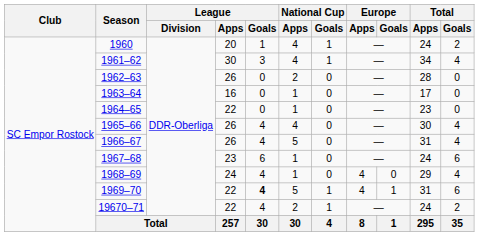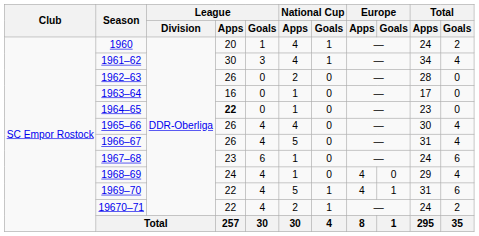(231, 110) normal -> (231, 110) bold
(262, 191) bold -> (262, 191) normal
